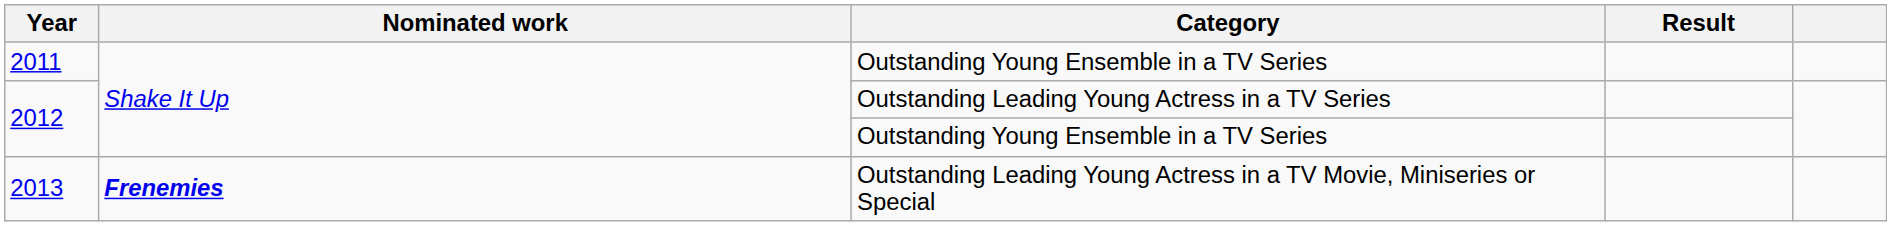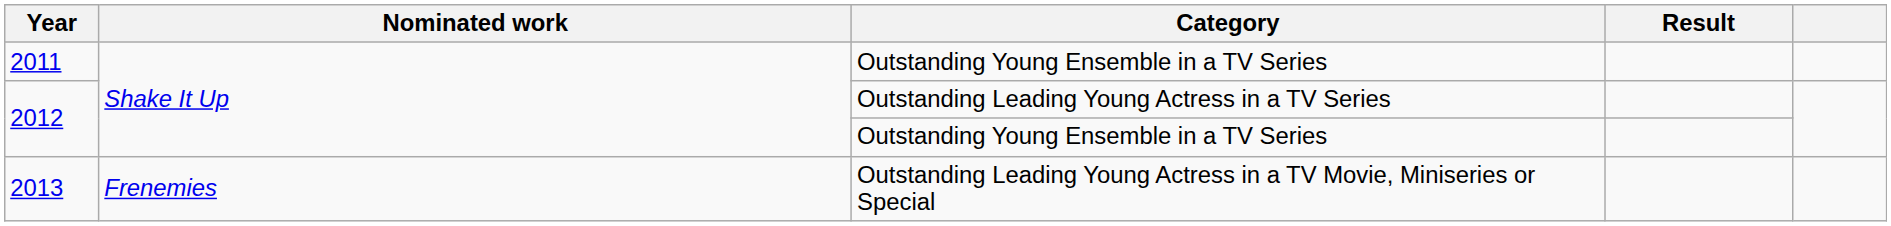(164, 188) bold -> (161, 188) normal
